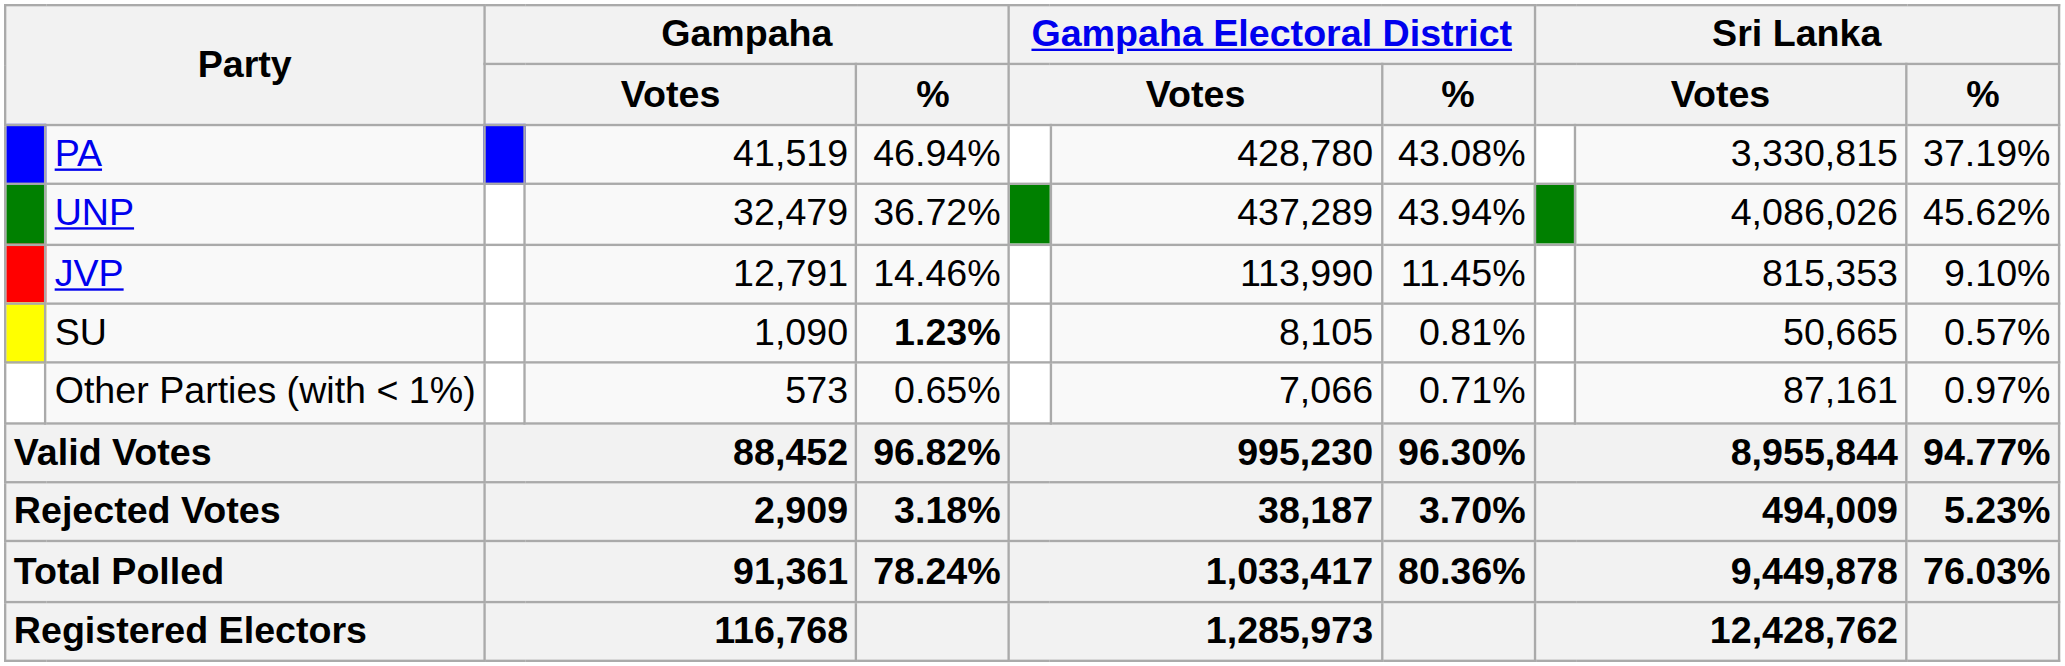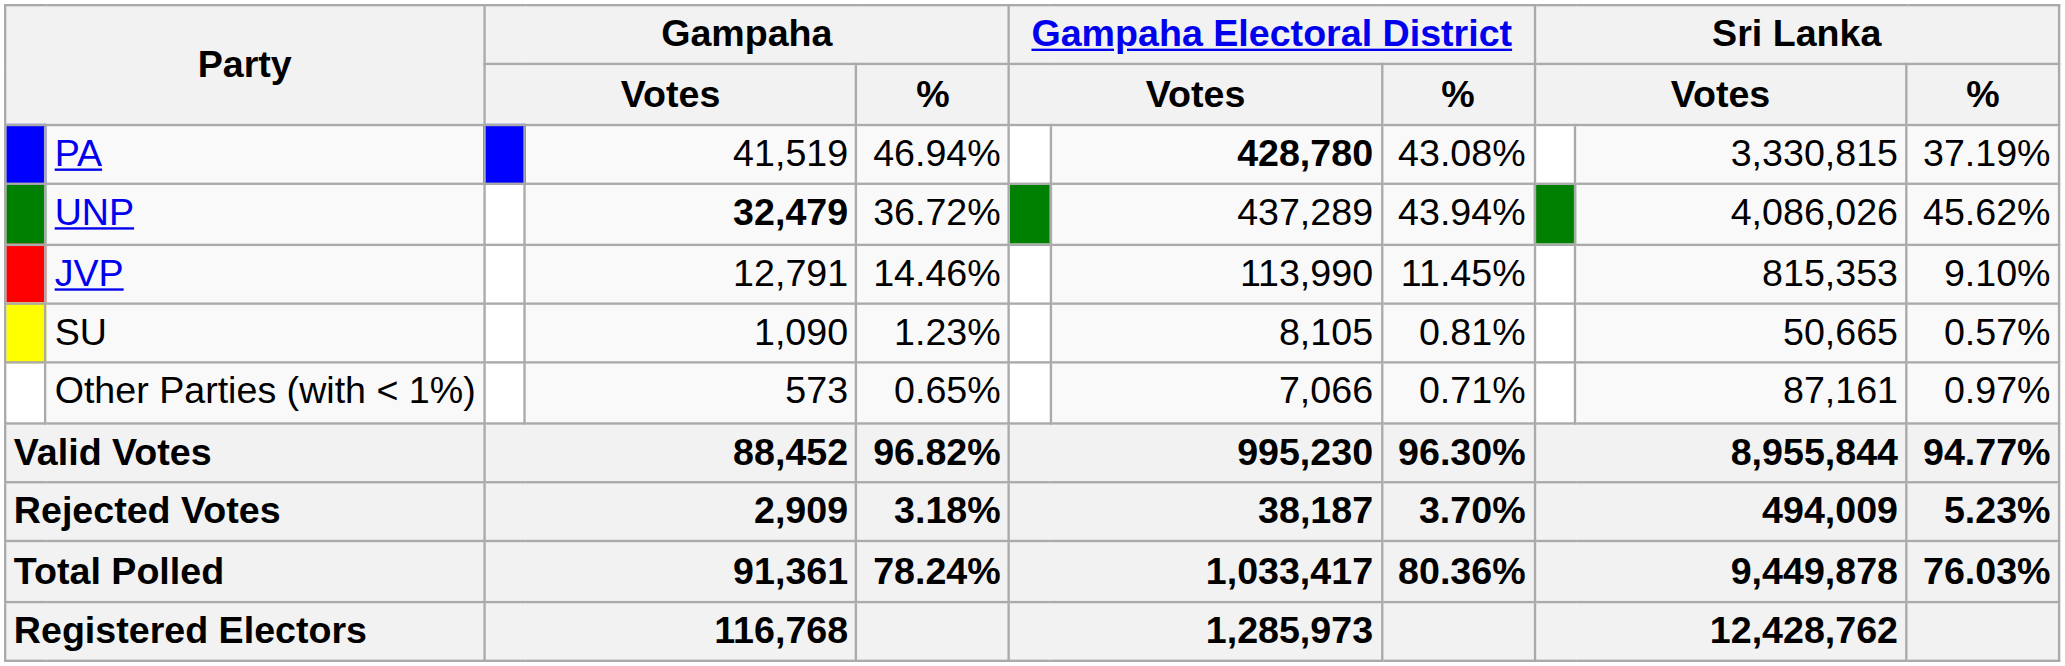(1305, 153) normal -> (1305, 153) bold
(791, 213) normal -> (791, 213) bold
(947, 332) bold -> (947, 332) normal
